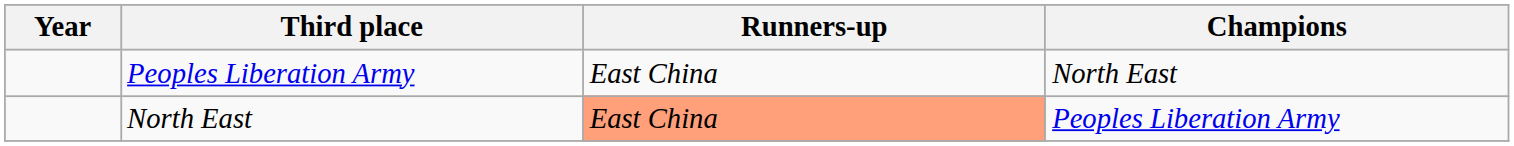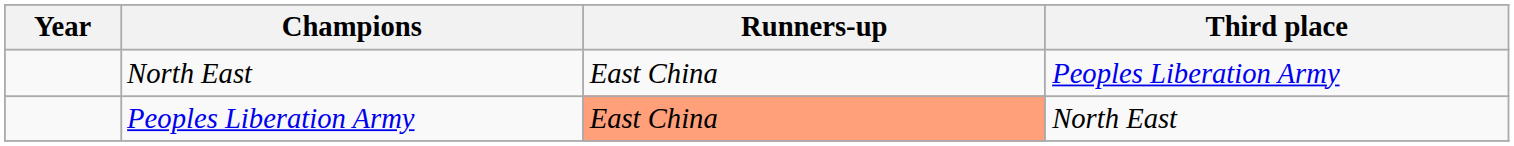columns swapped: (1277, 27) <-> (352, 27)
